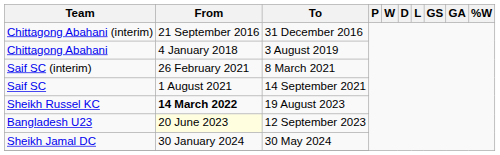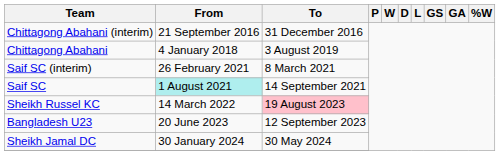(195, 86) no background -> (195, 86) paleturquoise background
(198, 104) bold -> (197, 104) normal
(305, 104) no background -> (305, 104) pink background
(193, 123) lightyellow background -> (193, 123) no background
